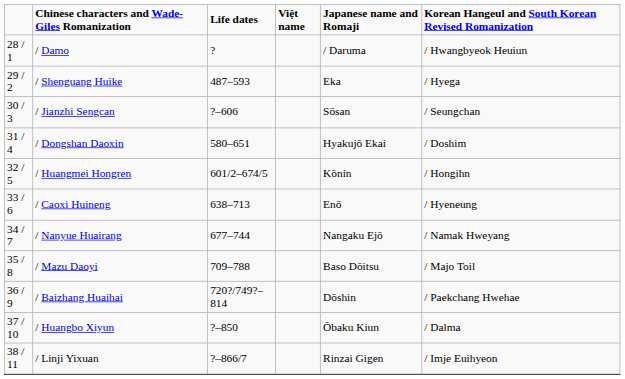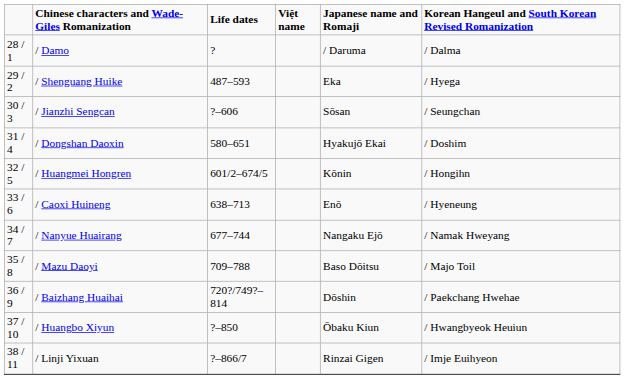(476, 50) / Hwangbyeok Heuiun -> (442, 50) / Dalma
(442, 327) / Dalma -> (476, 327) / Hwangbyeok Heuiun
